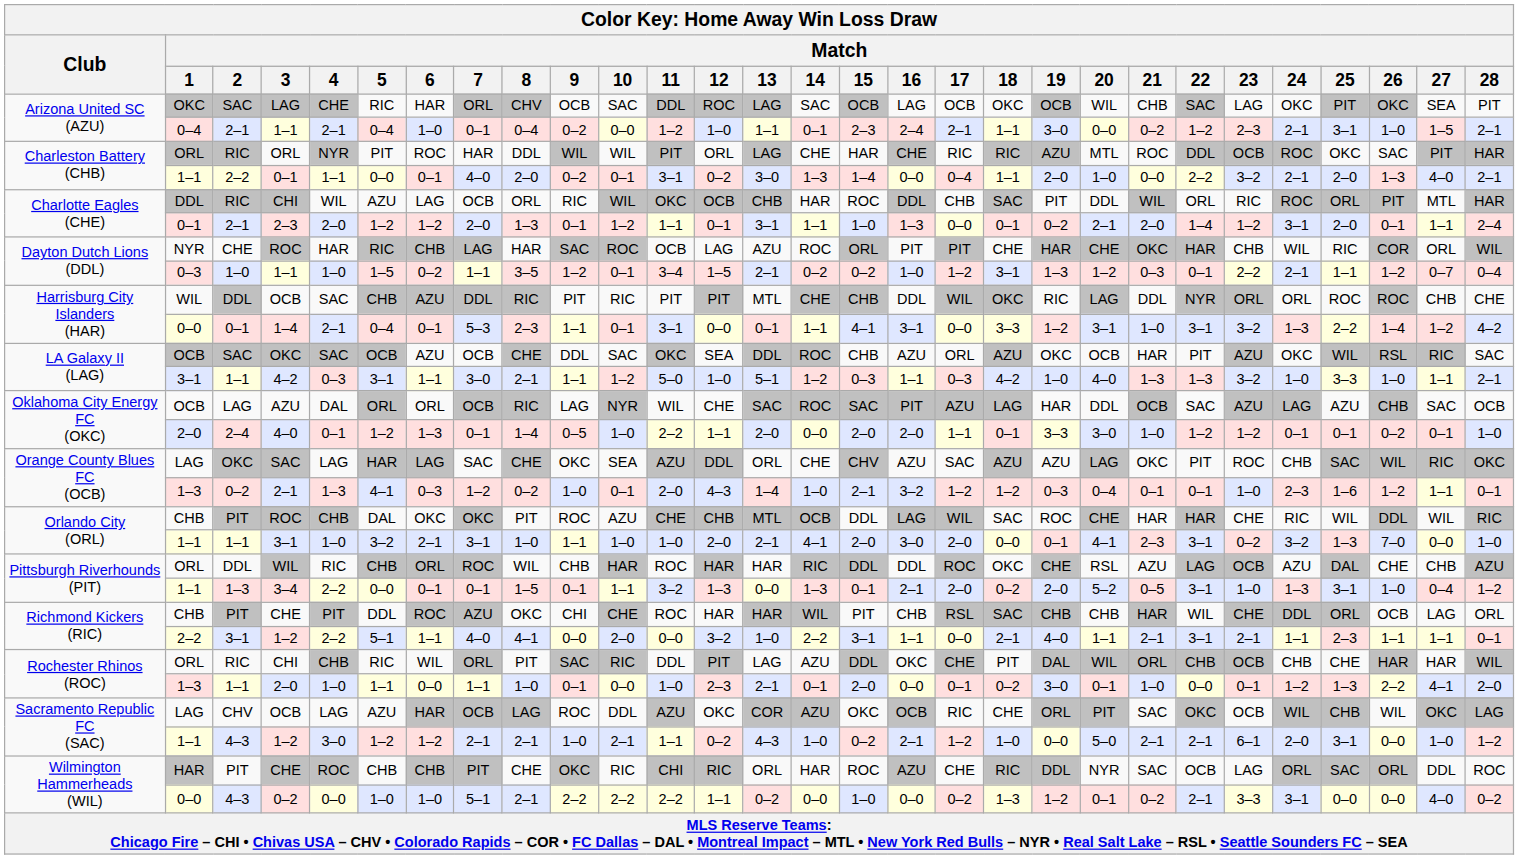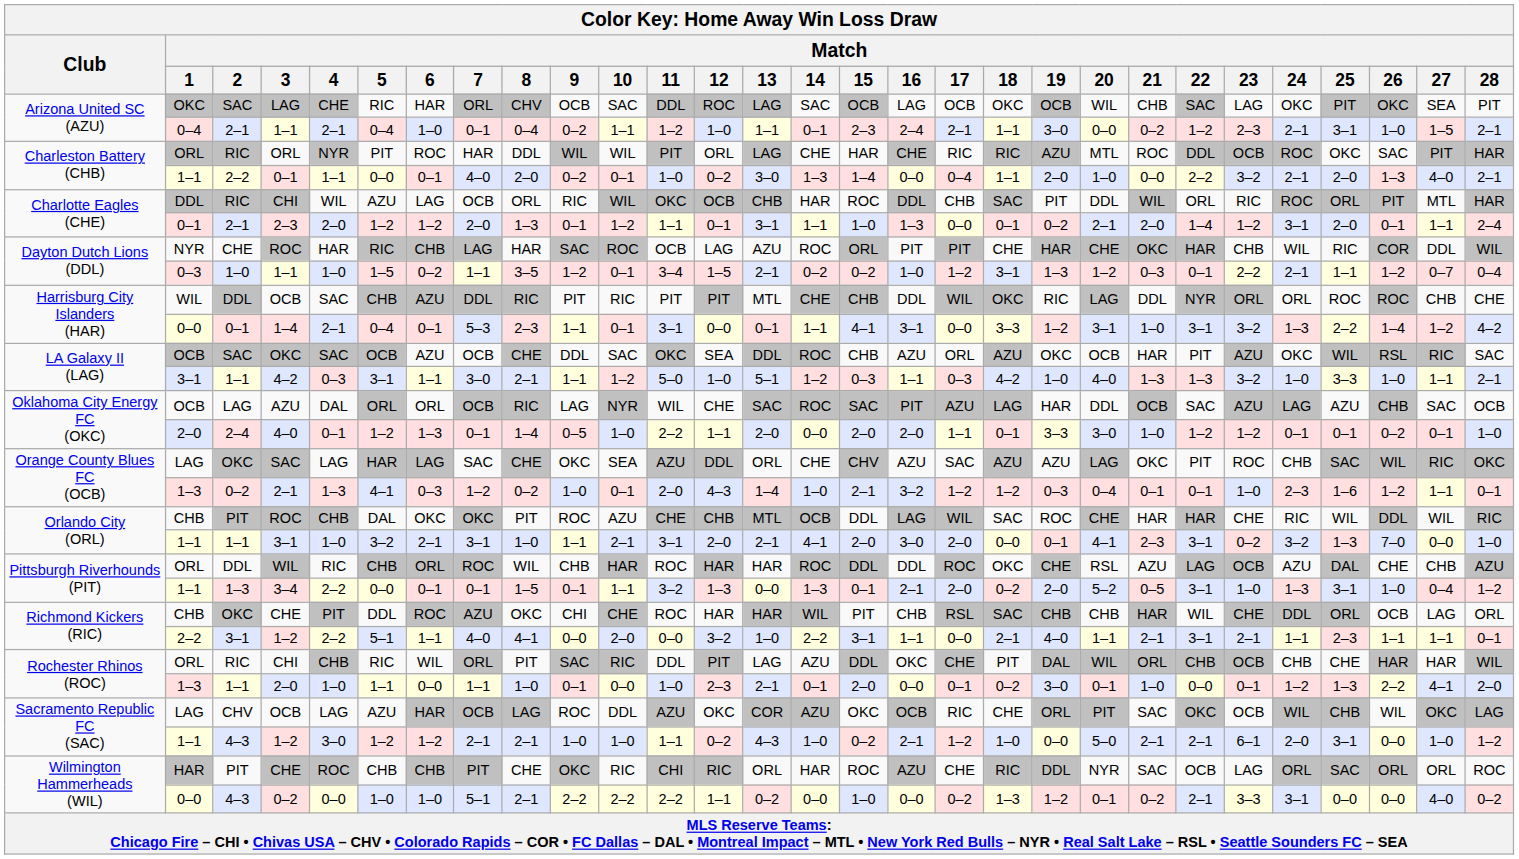(623, 129) 0–0 -> (623, 129) 1–1
(671, 177) 3–1 -> (671, 177) 1–0
(1441, 249) ORL -> (1441, 249) DDL
(623, 542) 1–0 -> (623, 542) 2–1
(671, 542) 1–0 -> (671, 542) 3–1
(815, 566) RIC -> (815, 566) ROC
(237, 614) PIT -> (237, 614) OKC
(623, 741) 2–1 -> (623, 741) 1–0
(1441, 770) DDL -> (1441, 770) ORL
